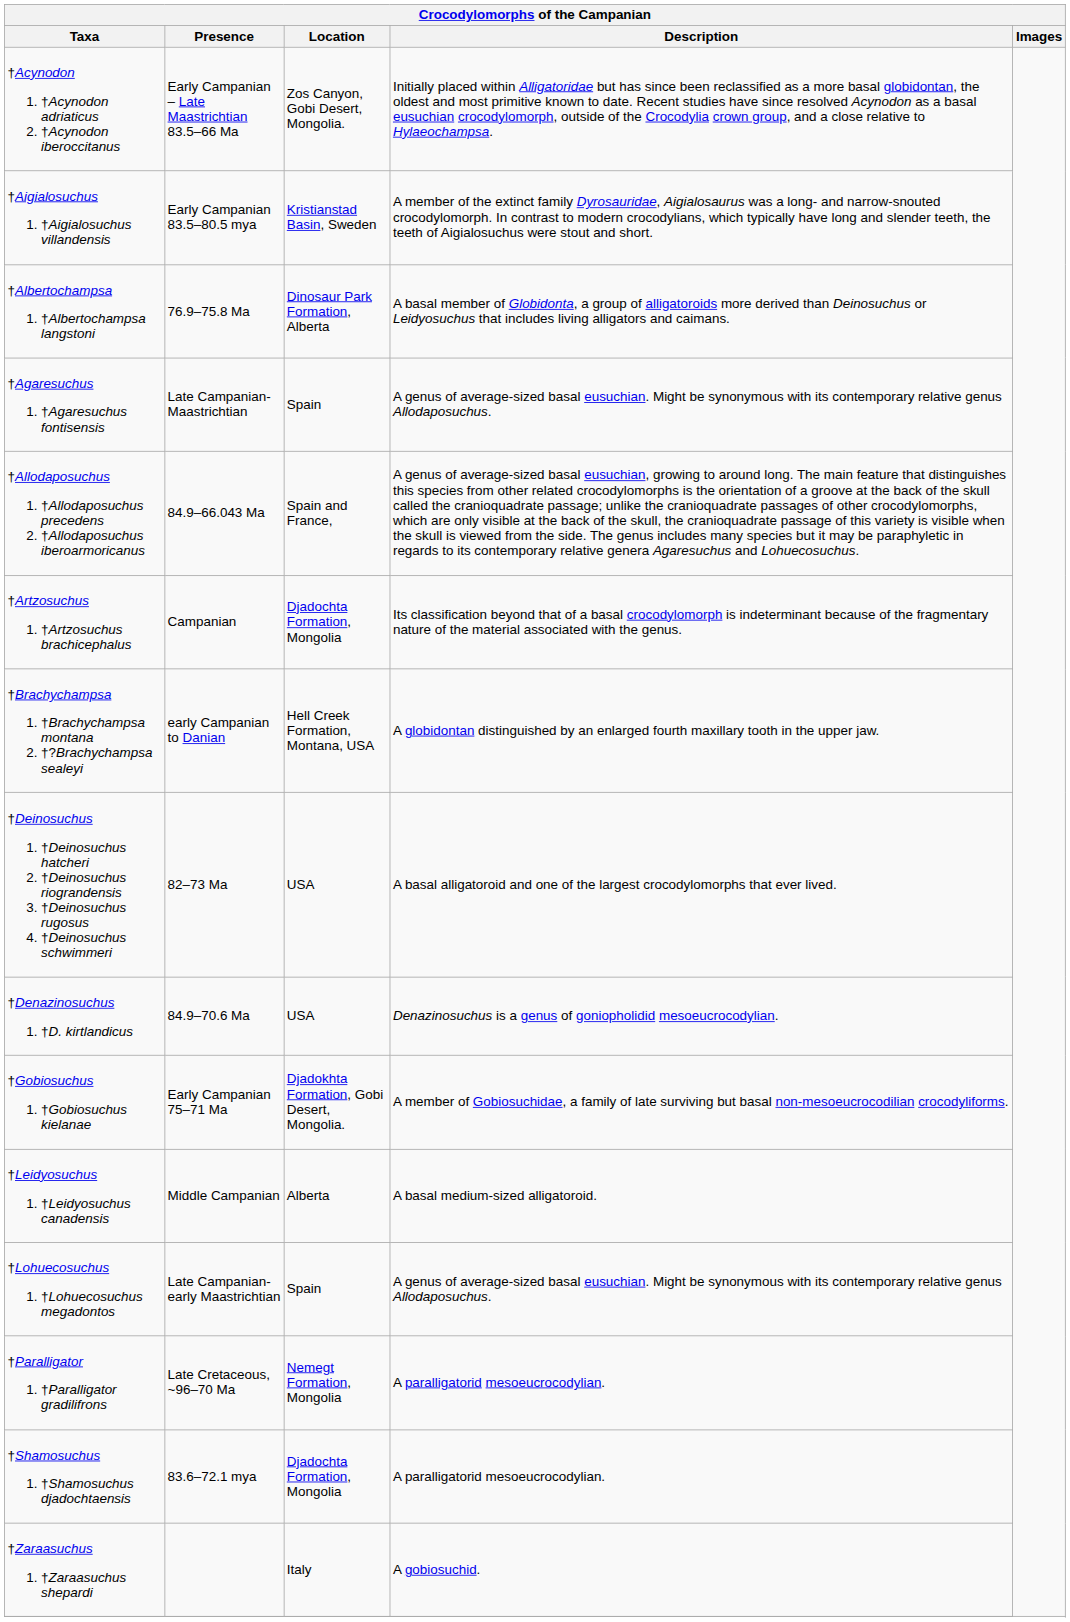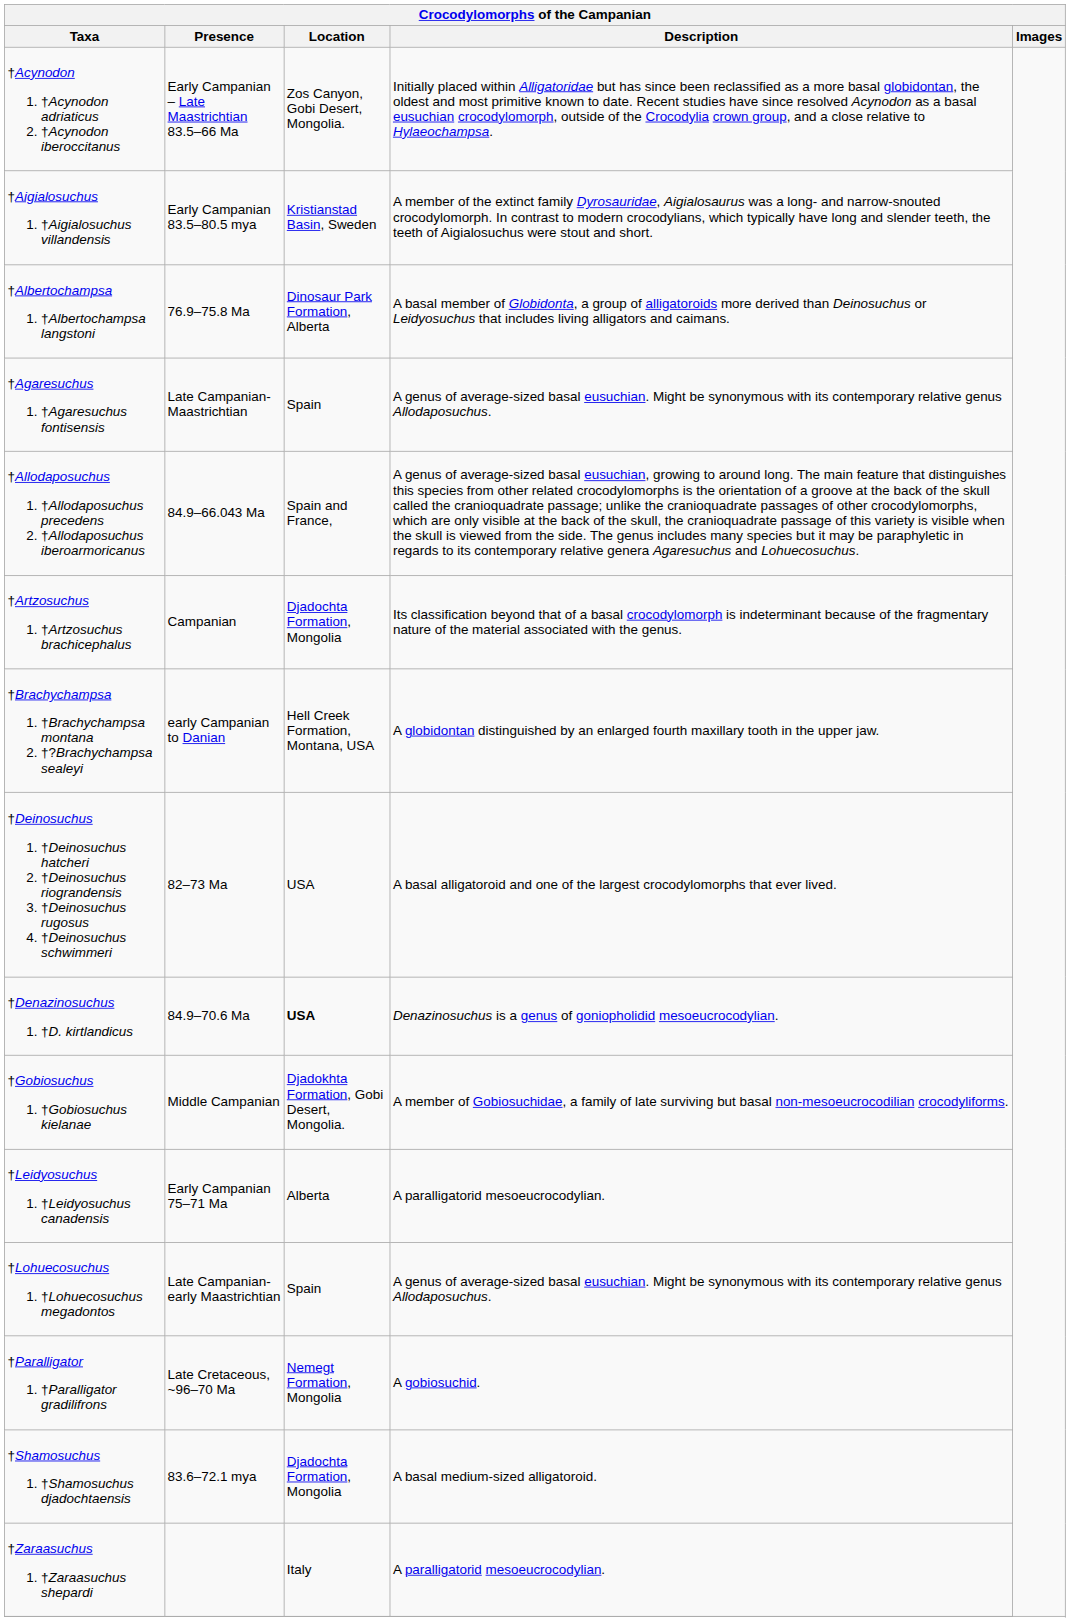(301, 1016) normal -> (301, 1016) bold
(219, 1102) Early Campanian 75–71 Ma -> (224, 1102) Middle Campanian
(224, 1195) Middle Campanian -> (219, 1195) Early Campanian 75–71 Ma
(495, 1195) A basal medium-sized alligatoroid. -> (499, 1195) A paralligatorid mesoeucrocodylian.
(499, 1382) A paralligatorid mesoeucrocodylian. -> (437, 1382) A gobiosuchid.
(499, 1476) A paralligatorid mesoeucrocodylian. -> (495, 1476) A basal medium-sized alligatoroid.
(437, 1569) A gobiosuchid. -> (499, 1569) A paralligatorid mesoeucrocodylian.
